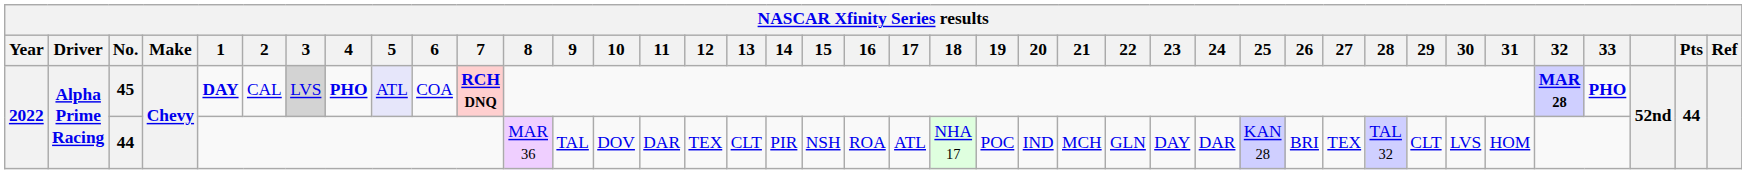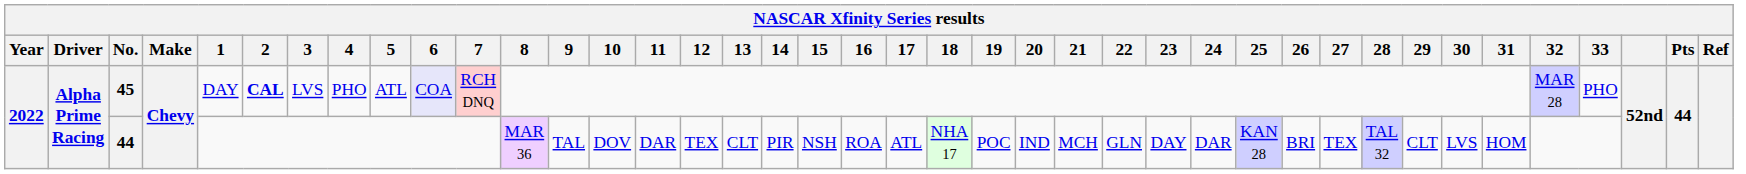(221, 90) bold -> (221, 90) normal
(264, 90) normal -> (265, 90) bold
(306, 90) lightgrey background -> (308, 90) no background
(349, 90) bold -> (349, 90) normal
(392, 90) lavender background -> (391, 90) no background
(435, 90) no background -> (434, 90) lavender background
(481, 90) bold -> (478, 89) normal
(1559, 90) bold -> (1555, 89) normal
(1607, 90) bold -> (1600, 90) normal
